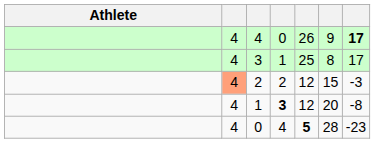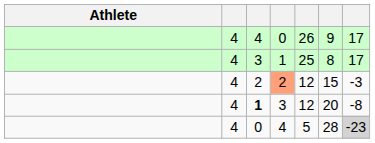(356, 37) bold -> (356, 37) normal
(234, 82) lightsalmon background -> (234, 82) no background
(282, 82) no background -> (282, 82) lightsalmon background
(258, 104) normal -> (258, 104) bold
(282, 104) bold -> (282, 104) normal
(306, 127) bold -> (306, 127) normal
(356, 127) no background -> (356, 127) lightgrey background
